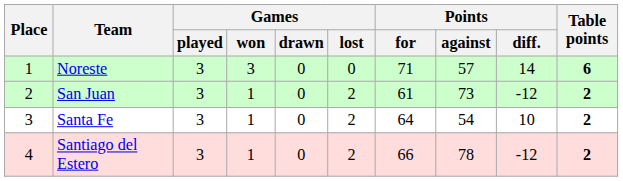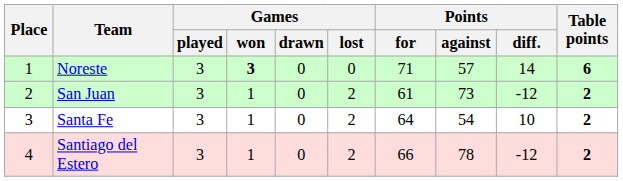(251, 68) normal -> (251, 68) bold
